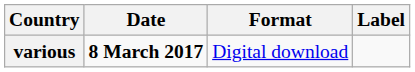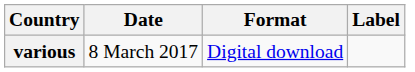(146, 50) bold -> (143, 50) normal
